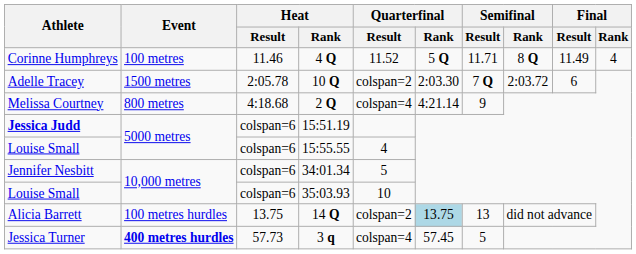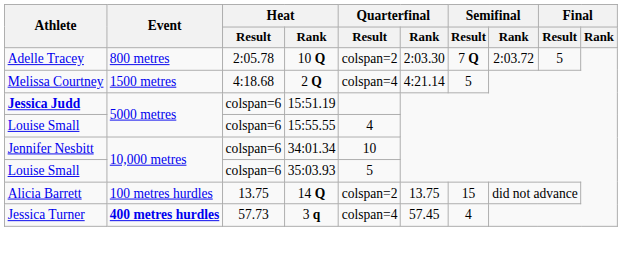- row: (326, 59)
(157, 81) 1500 metres -> (140, 59) 800 metres
(574, 81) 6 -> (560, 59) 5
(154, 104) 800 metres -> (143, 81) 1500 metres
(483, 104) 9 -> (468, 81) 5
(384, 171) 5 -> (370, 148) 10
(384, 193) 10 -> (370, 171) 5
(439, 215) lightblue background -> (424, 193) no background
(483, 215) 13 -> (468, 193) 15
(483, 238) 5 -> (468, 215) 4
